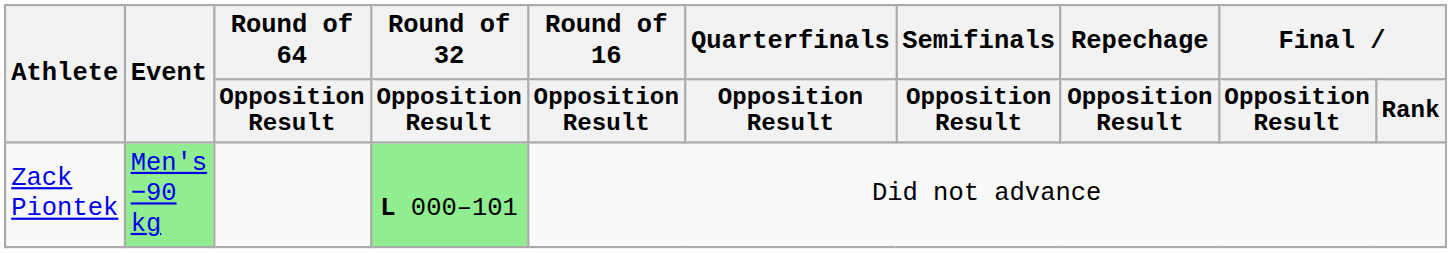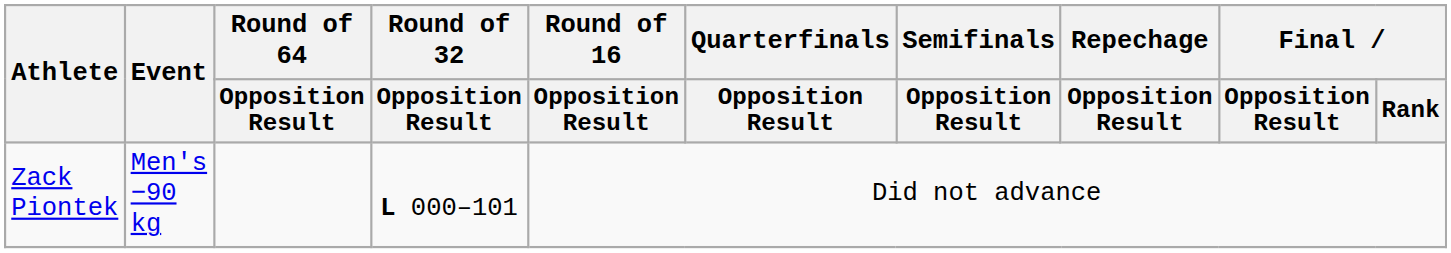(169, 194) lightgreen background -> (169, 194) no background
(449, 210) lightgreen background -> (449, 210) no background
